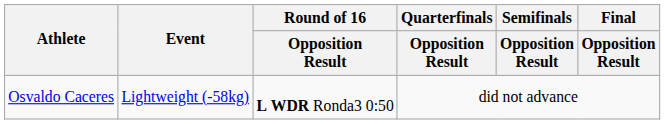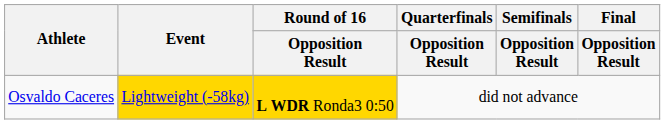(185, 97) no background -> (185, 97) gold background
(325, 106) no background -> (325, 106) gold background
